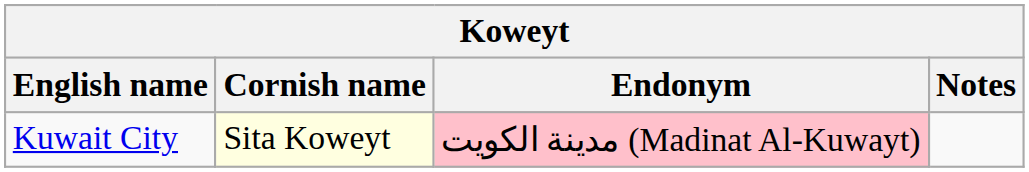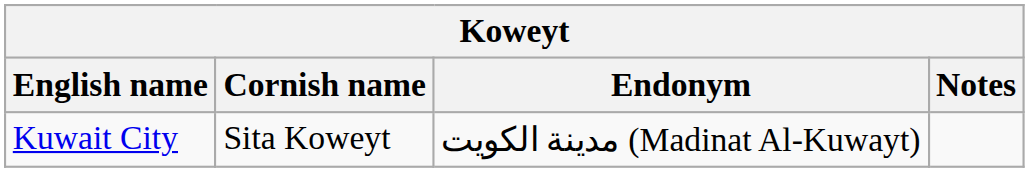(307, 138) lightyellow background -> (307, 138) no background
(681, 139) pink background -> (681, 139) no background
